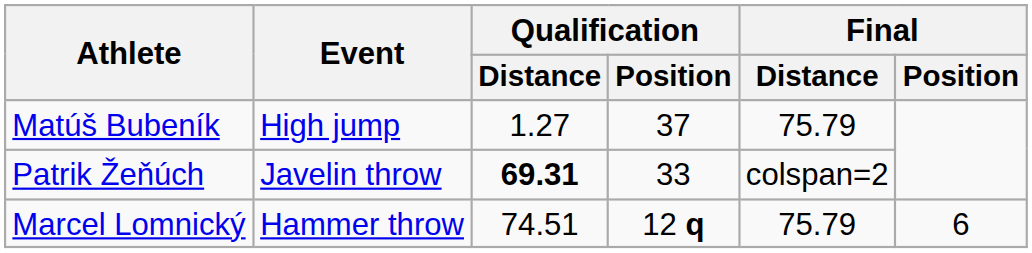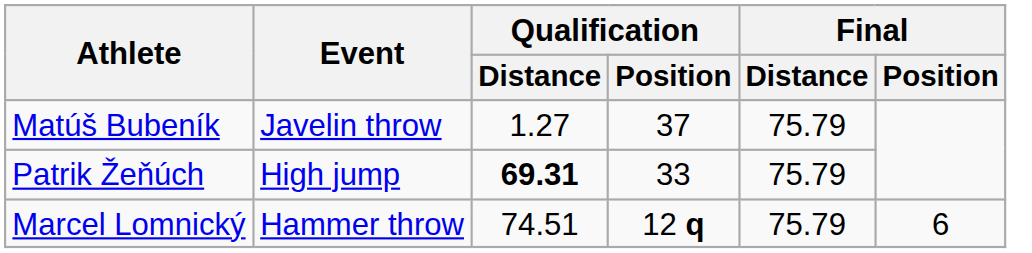(330, 126) High jump -> (351, 126) Javelin throw
(351, 175) Javelin throw -> (330, 175) High jump
(817, 175) colspan=2 -> (807, 175) 75.79
